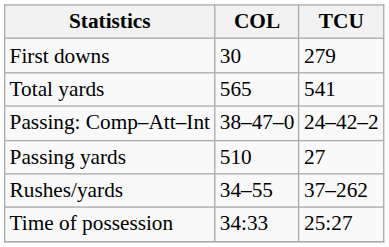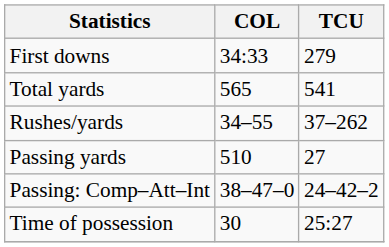(230, 55) 30 -> (244, 55) 34:33
rows swapped: (66, 190) <-> (110, 122)
(244, 224) 34:33 -> (230, 224) 30
